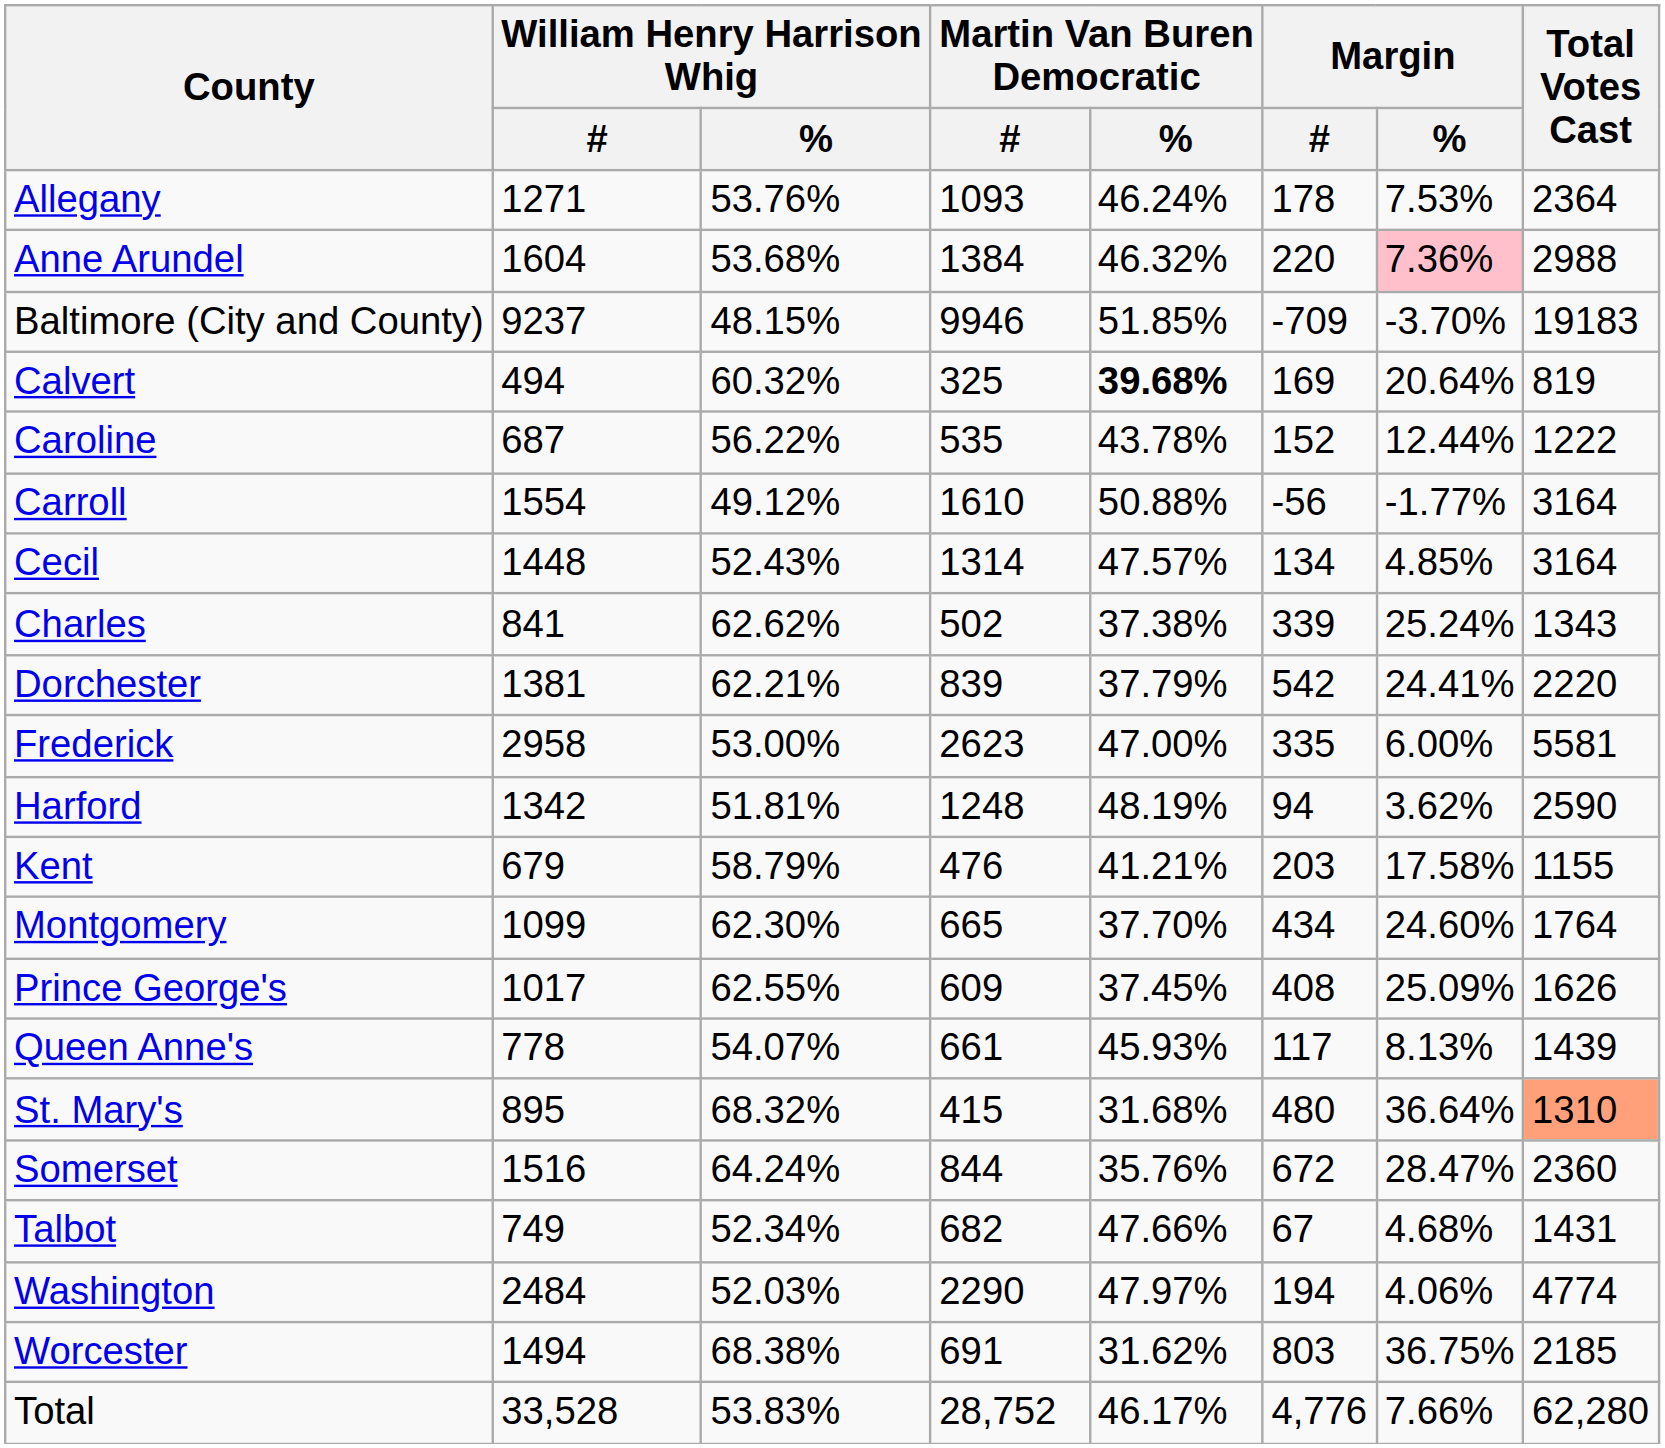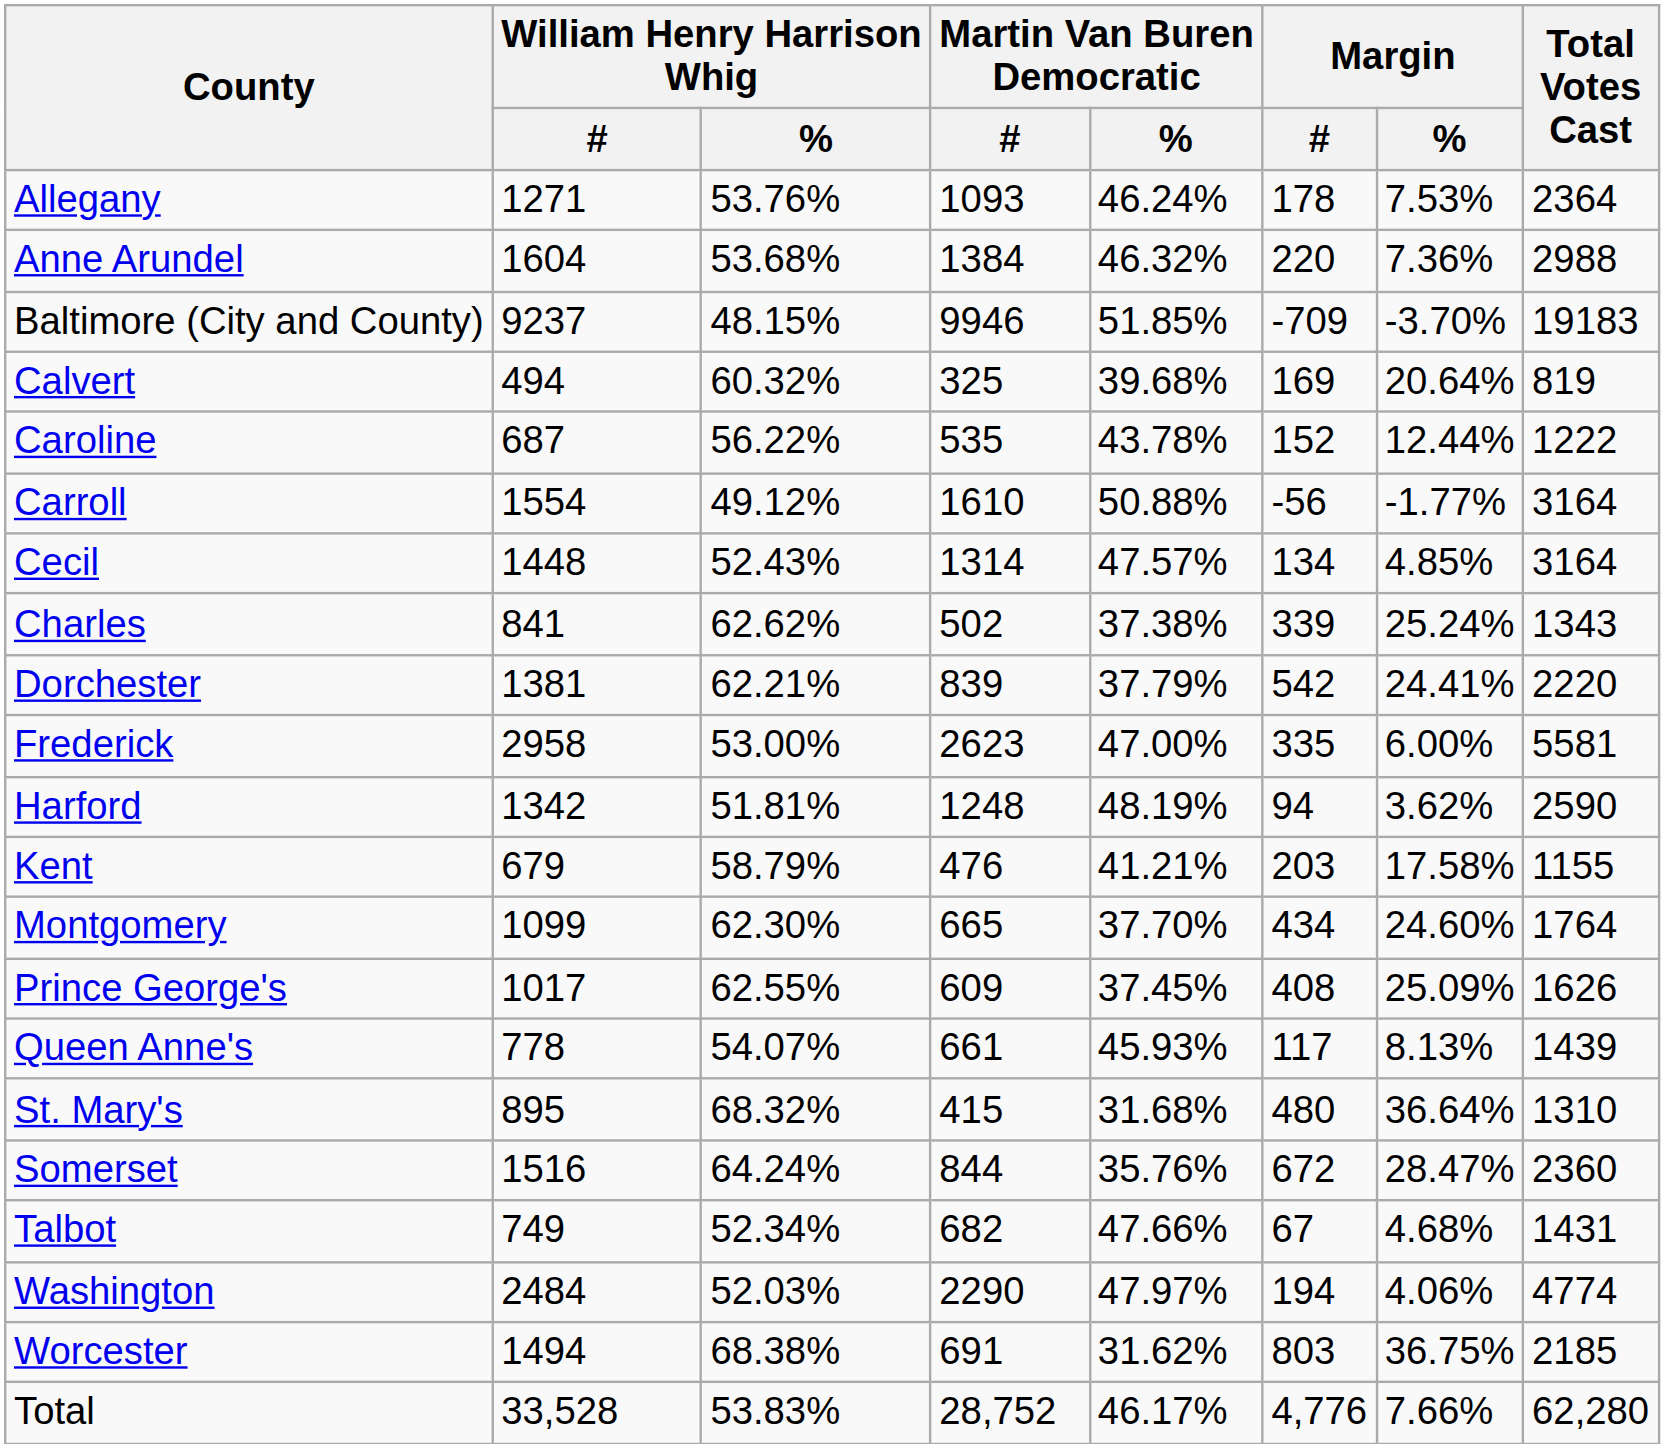(1439, 259) pink background -> (1439, 259) no background
(1163, 381) bold -> (1163, 381) normal
(1575, 1108) lightsalmon background -> (1575, 1108) no background
